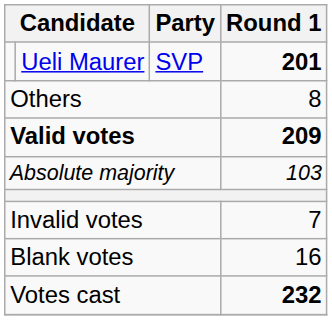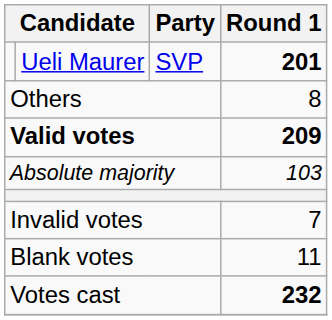(308, 257) 16 -> (309, 257) 11
